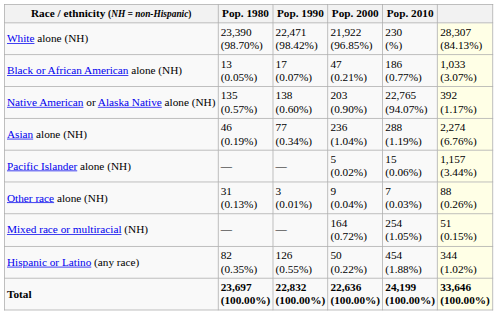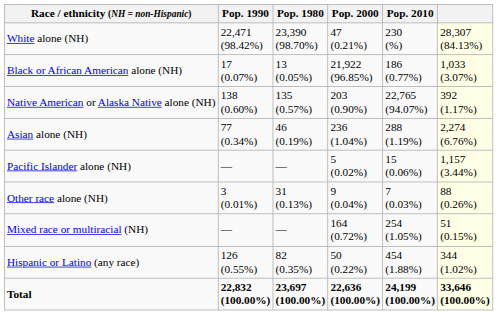columns swapped: (246, 13) <-> (300, 13)
(352, 39) 21,922 (96.85%) -> (349, 39) 47 (0.21%)
(349, 71) 47 (0.21%) -> (352, 71) 21,922 (96.85%)
